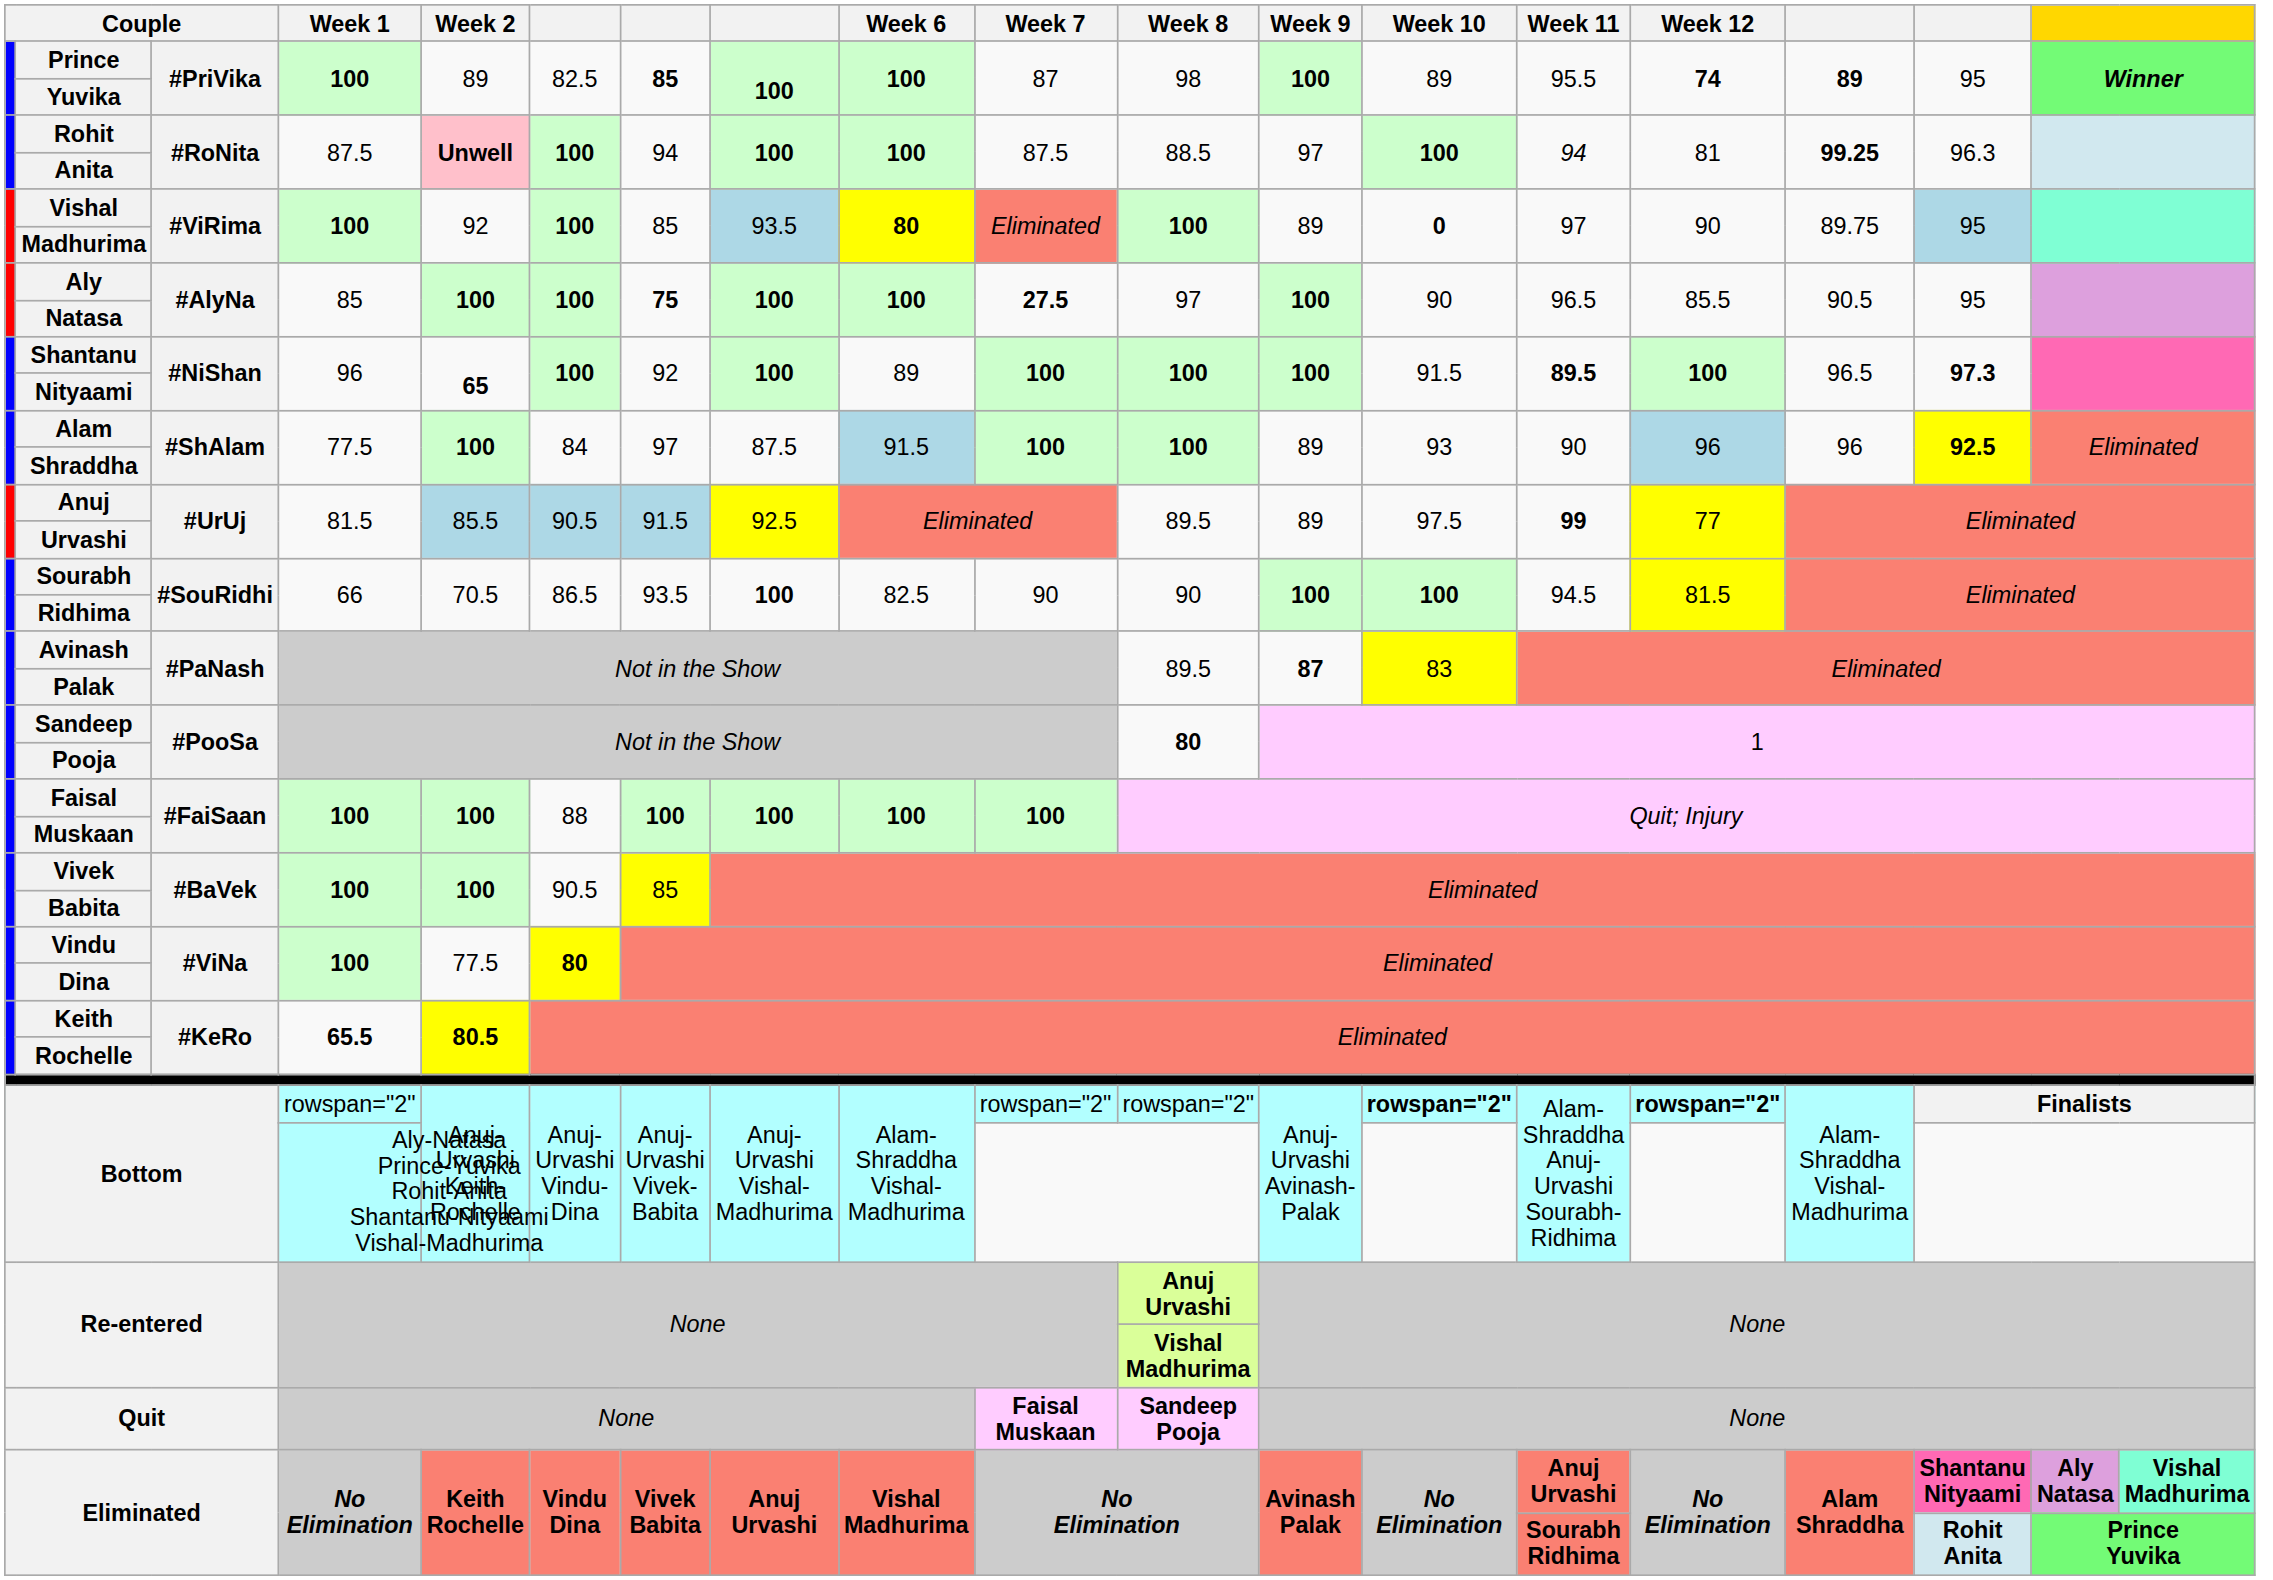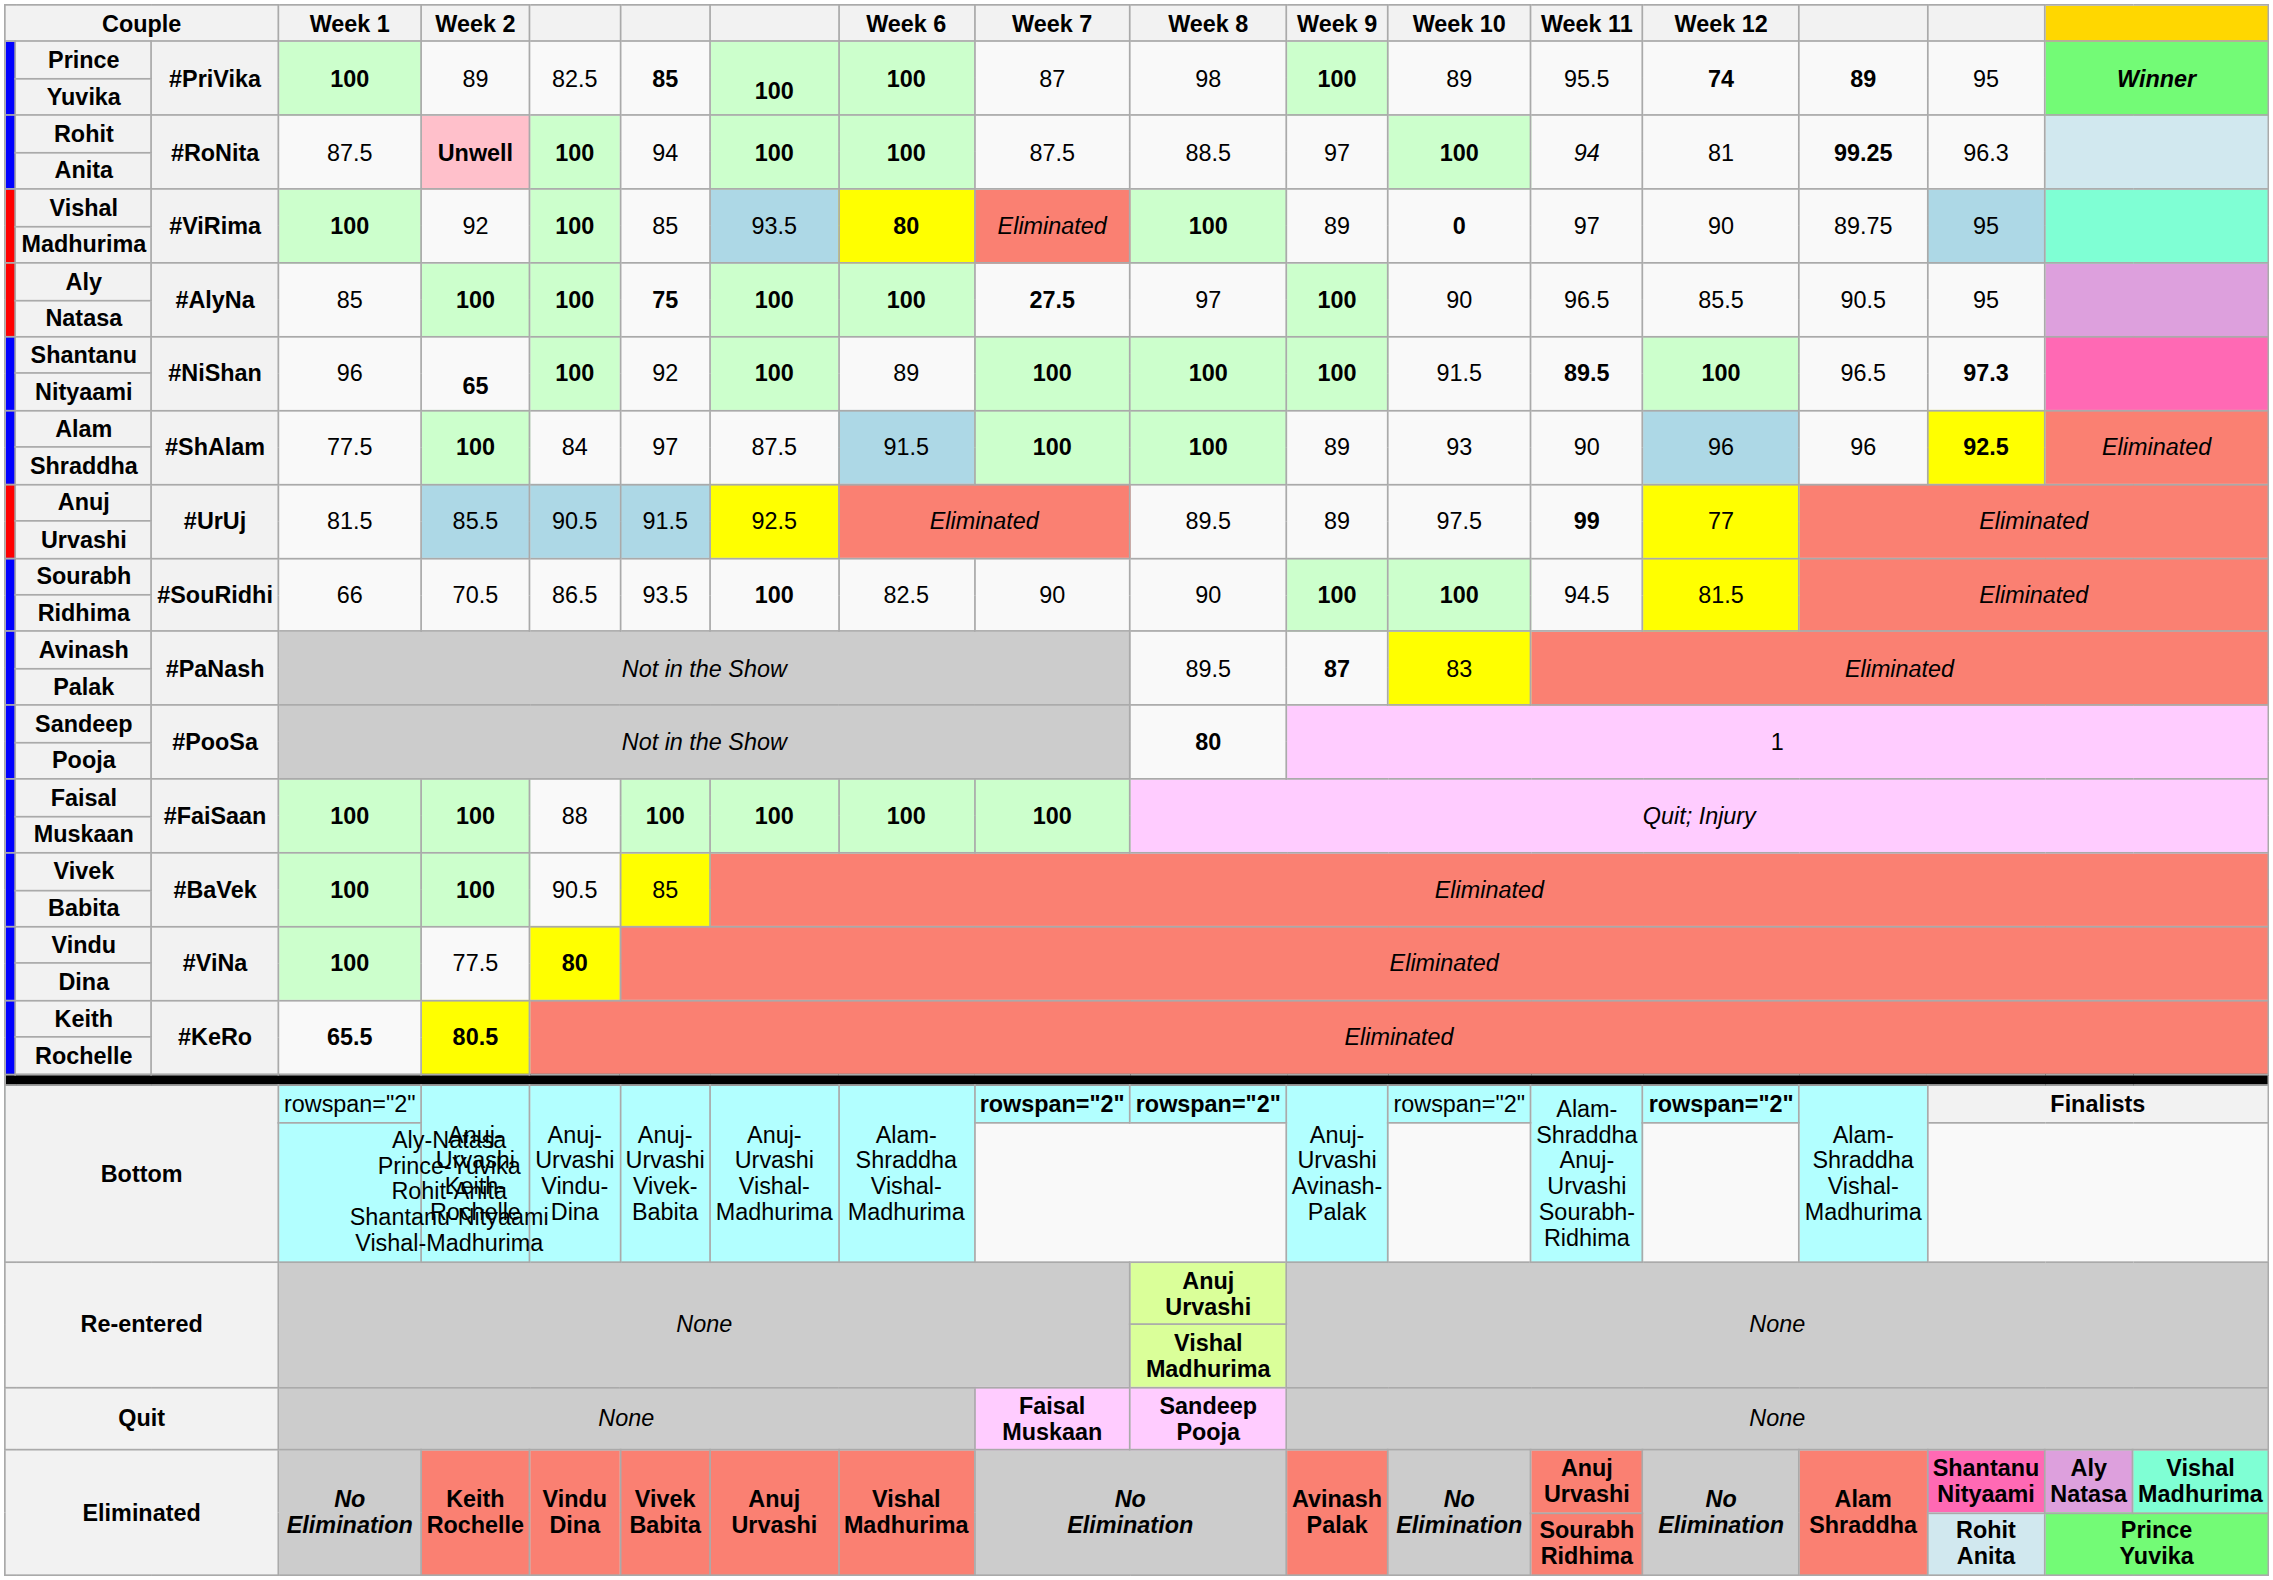(1046, 1103) normal -> (1052, 1103) bold
(1188, 1103) normal -> (1208, 1103) bold
(1439, 1103) bold -> (1459, 1103) normal
